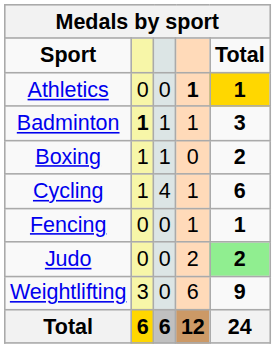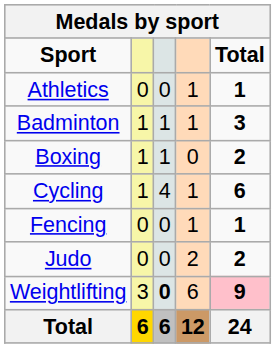(193, 89) bold -> (193, 89) normal
(240, 89) gold background -> (240, 89) no background
(143, 123) bold -> (143, 123) normal
(240, 258) lightgreen background -> (240, 258) no background
(165, 292) normal -> (165, 292) bold
(240, 292) no background -> (240, 292) pink background
